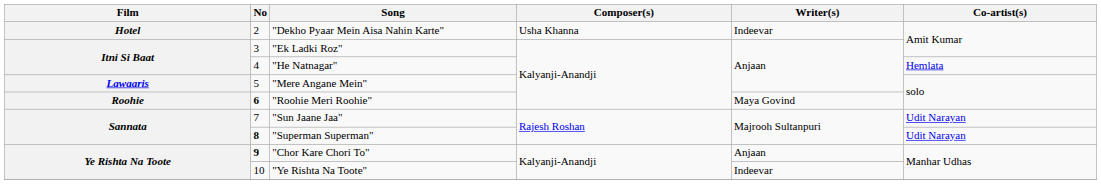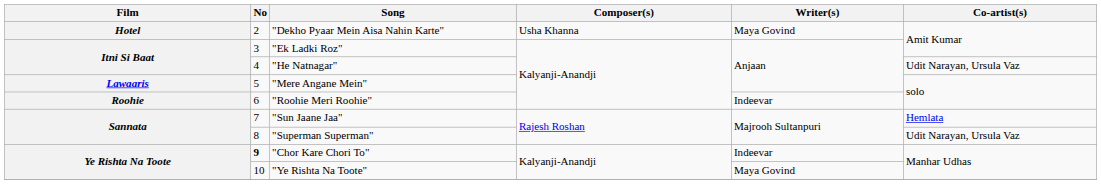(753, 30) Indeevar -> (764, 30) Maya Govind
(925, 65) Hemlata -> (963, 65) Udit Narayan, Ursula Vaz
(256, 100) bold -> (256, 100) normal
(764, 100) Maya Govind -> (753, 100) Indeevar
(936, 118) Udit Narayan -> (925, 118) Hemlata
(256, 135) bold -> (256, 135) normal
(936, 135) Udit Narayan -> (963, 135) Udit Narayan, Ursula Vaz
(750, 153) Anjaan -> (753, 153) Indeevar
(753, 170) Indeevar -> (764, 170) Maya Govind
